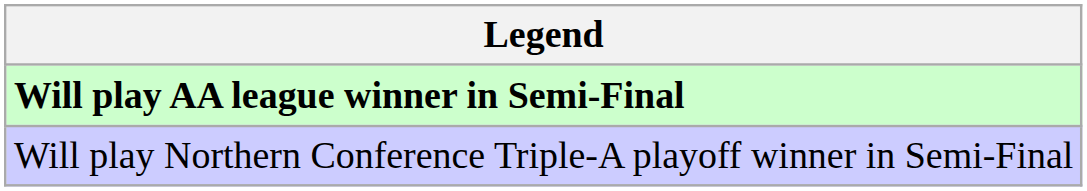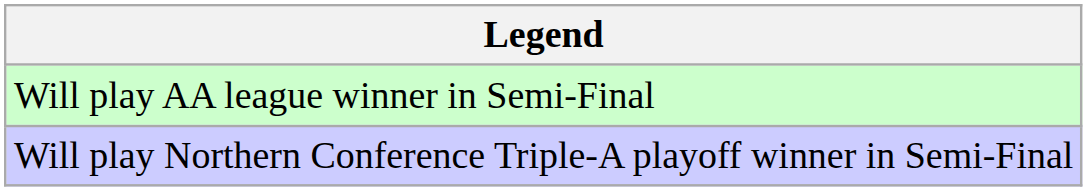(349, 94) bold -> (334, 94) normal
